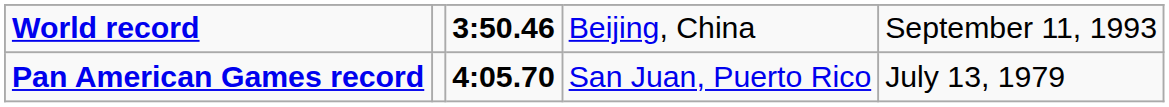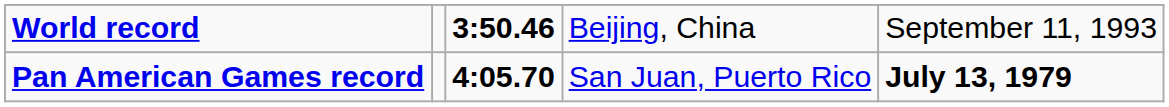(975, 76) normal -> (978, 76) bold
